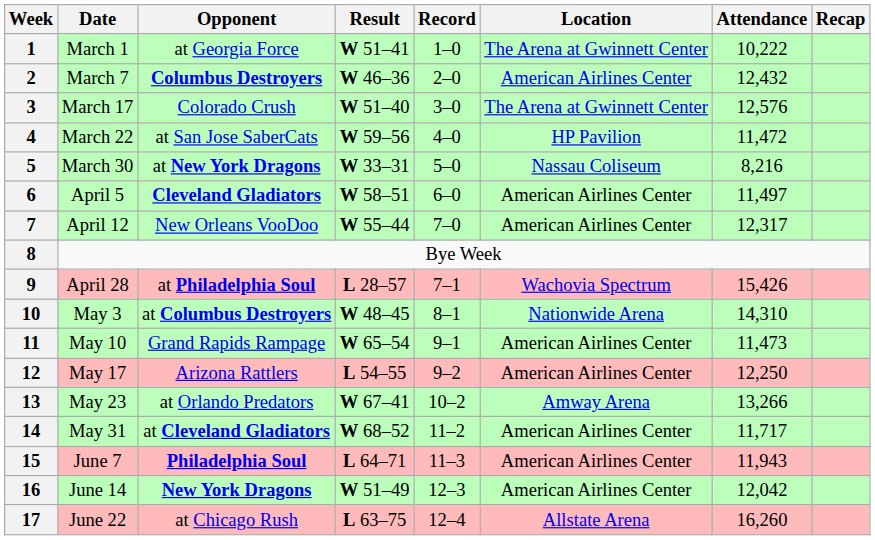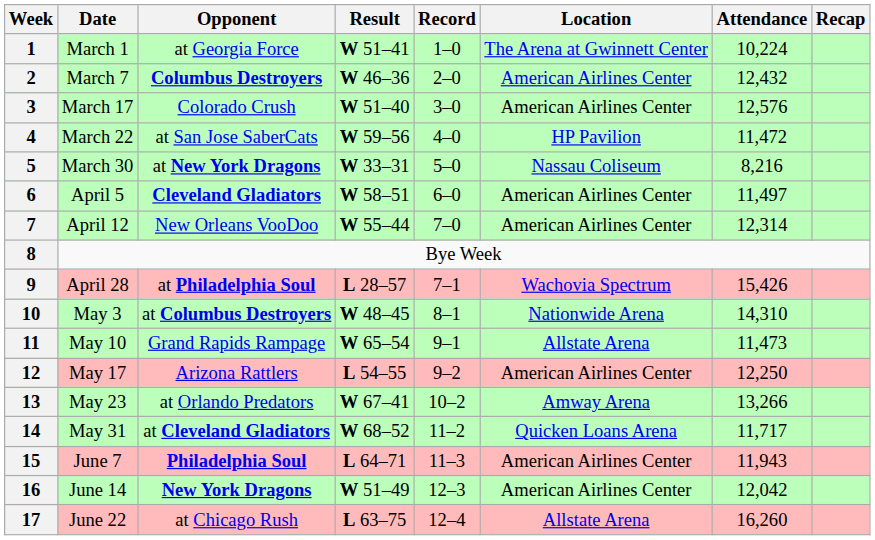(762, 48) 10,222 -> (762, 48) 10,224
(596, 107) The Arena at Gwinnett Center -> (596, 107) American Airlines Center
(762, 225) 12,317 -> (762, 225) 12,314
(596, 343) American Airlines Center -> (596, 343) Allstate Arena
(596, 431) American Airlines Center -> (596, 431) Quicken Loans Arena
